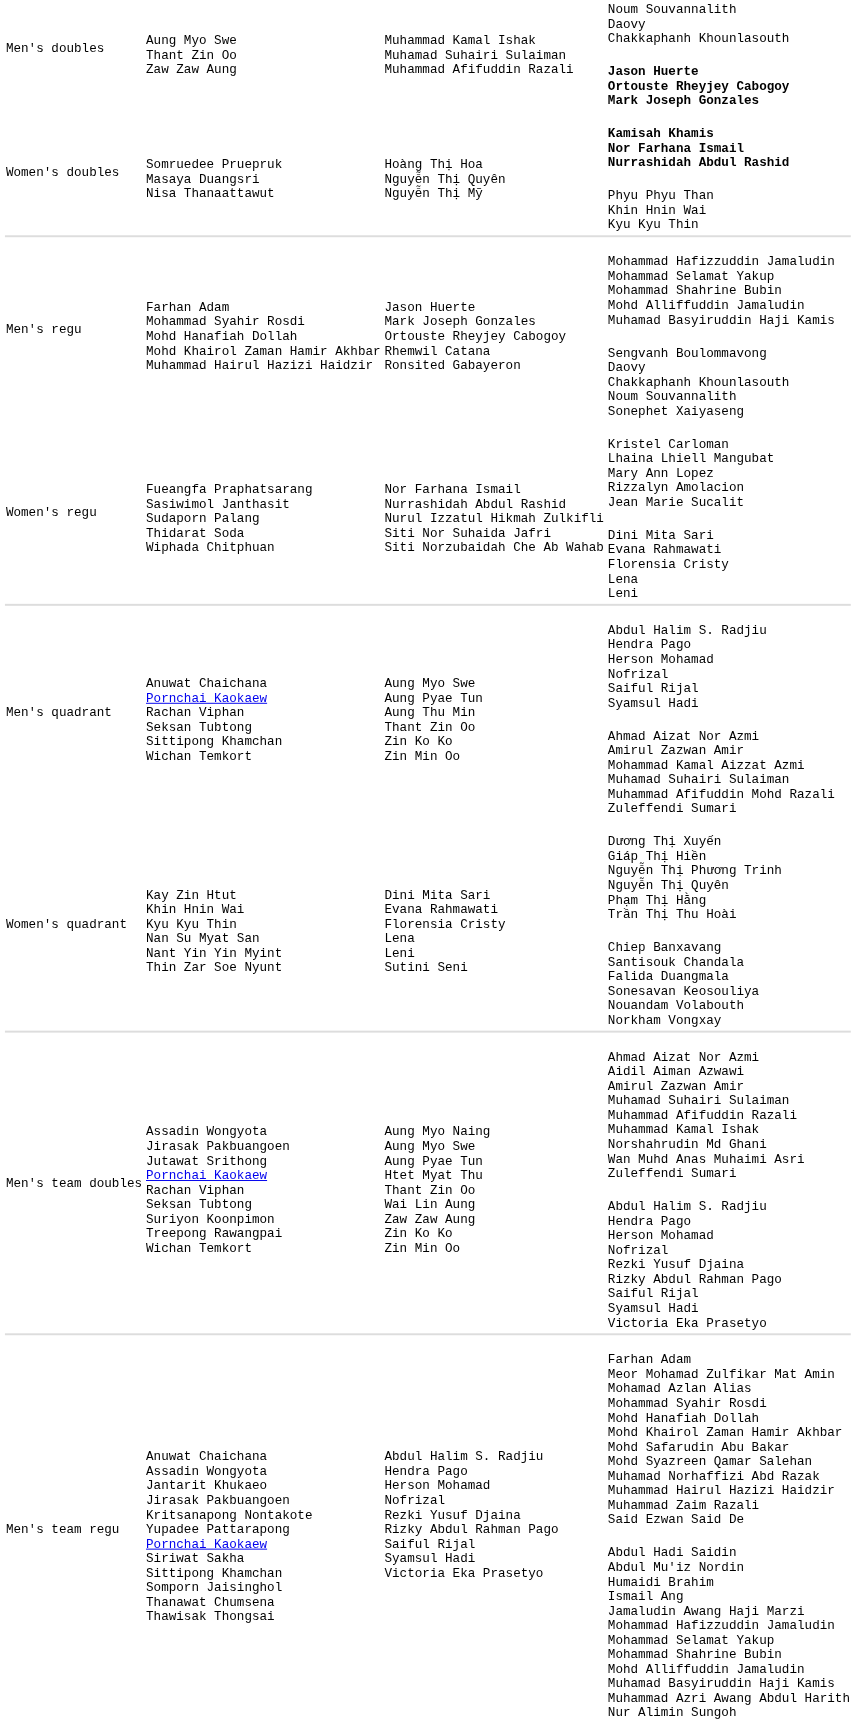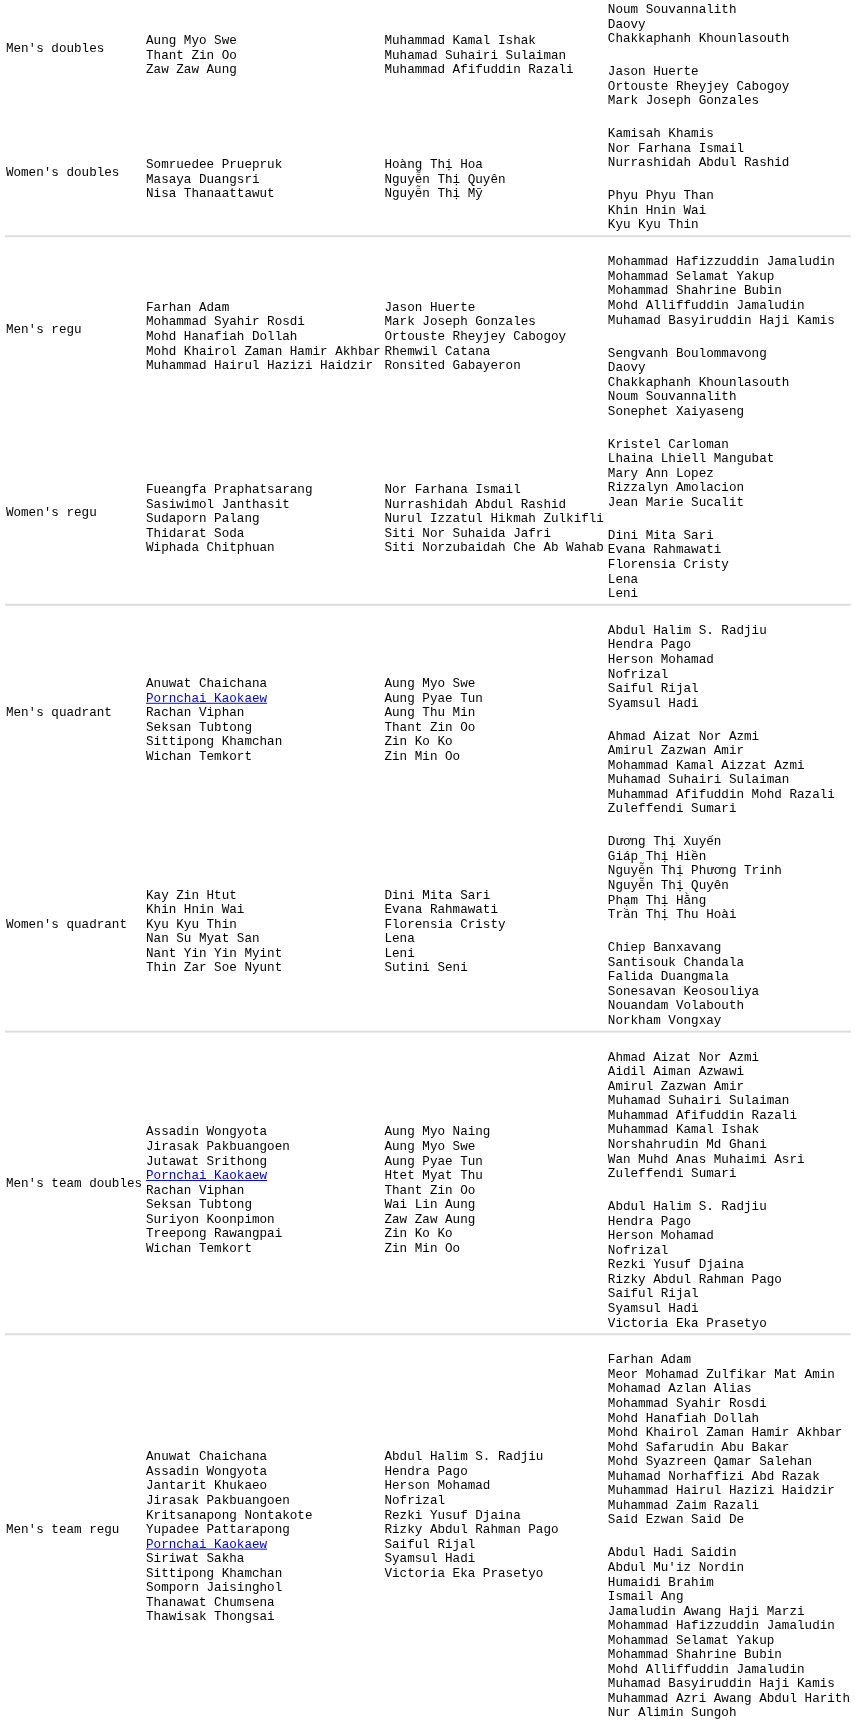(699, 86) bold -> (699, 86) normal
(699, 148) bold -> (699, 148) normal
